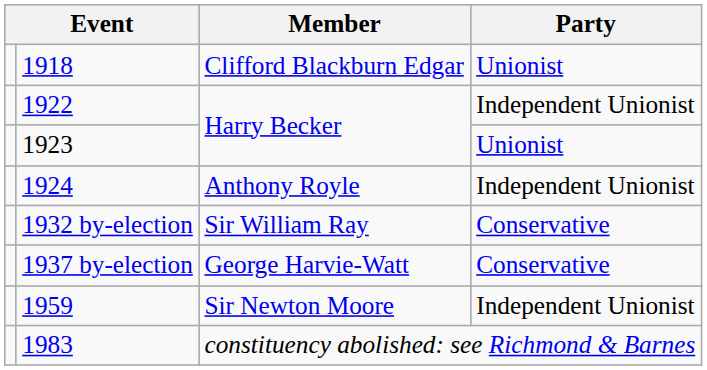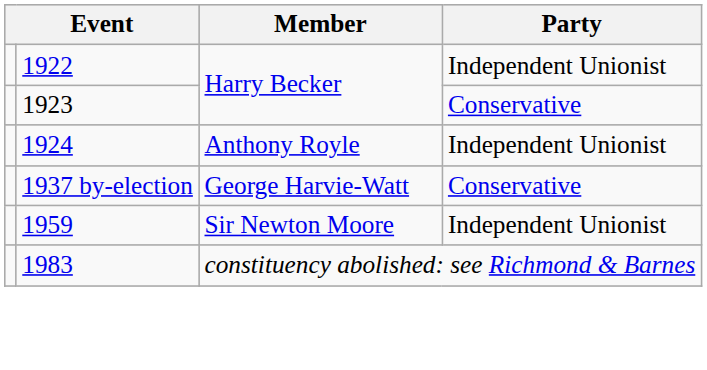- row: (48, 64)
(520, 144) Unionist -> (515, 104) Conservative
- row: (108, 225)
